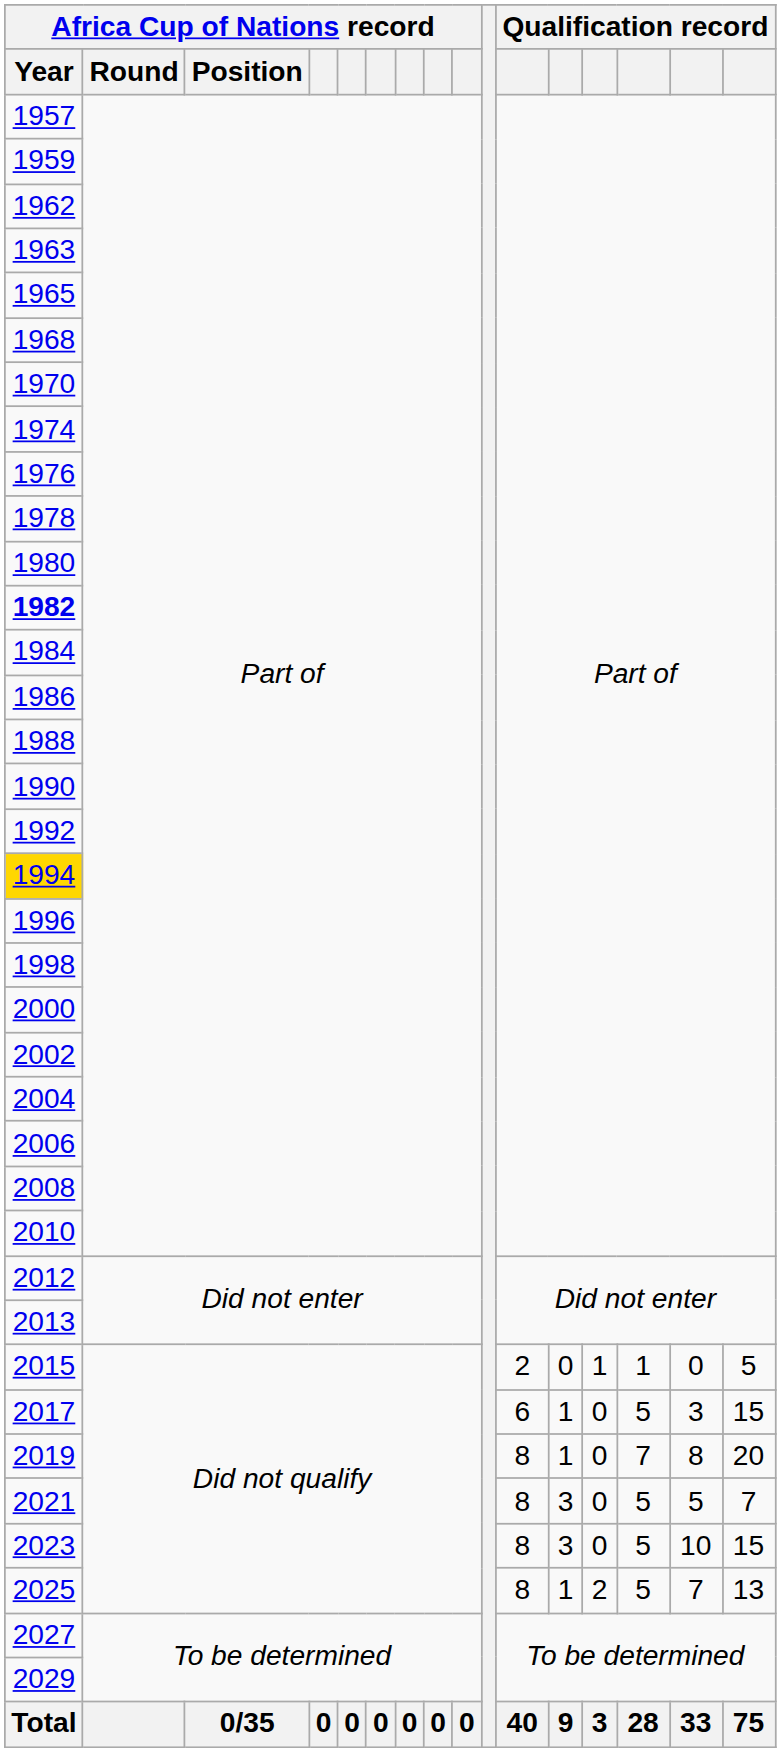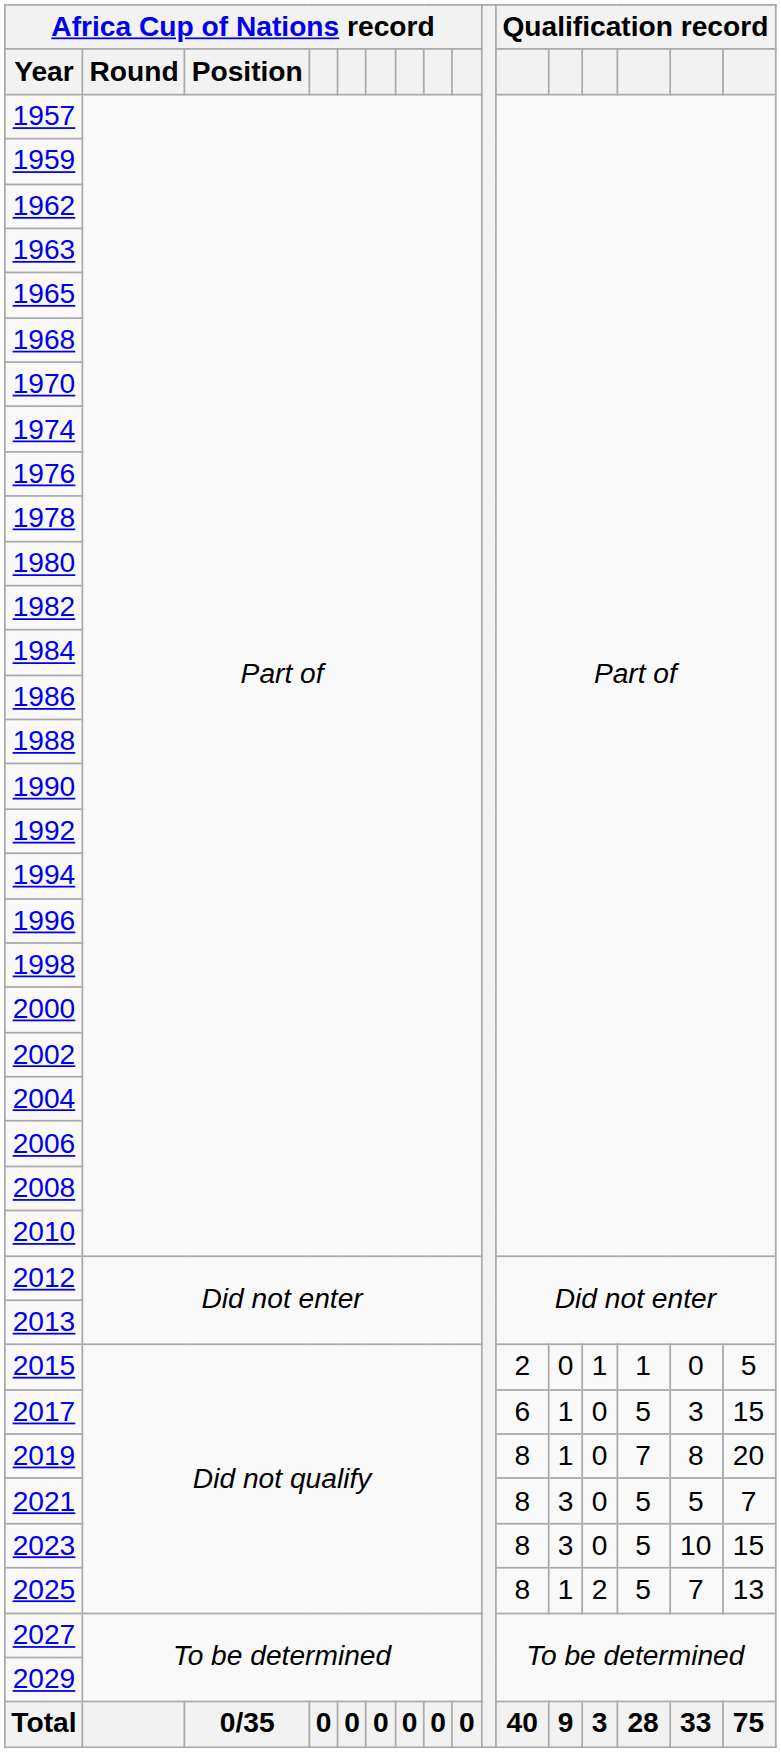(44, 607) bold -> (44, 607) normal
(44, 875) gold background -> (44, 875) no background
